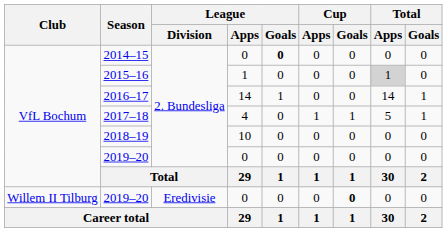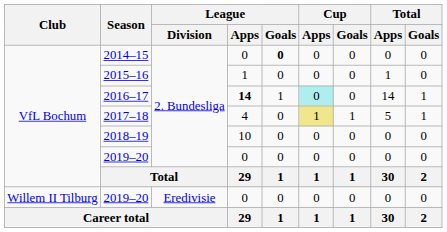(388, 75) lightgrey background -> (388, 75) no background
(245, 95) normal -> (245, 95) bold
(316, 95) no background -> (316, 95) paleturquoise background
(316, 116) no background -> (316, 116) khaki background
(352, 197) bold -> (352, 197) normal
